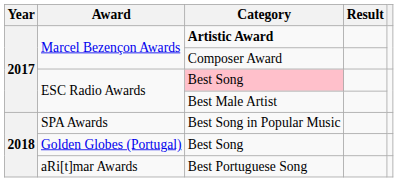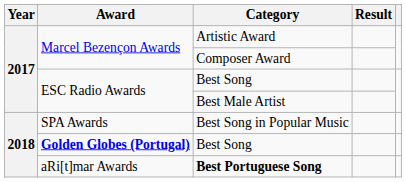(231, 36) bold -> (236, 36) normal
(216, 79) pink background -> (224, 79) no background
(111, 144) normal -> (115, 144) bold
(248, 166) normal -> (259, 166) bold
